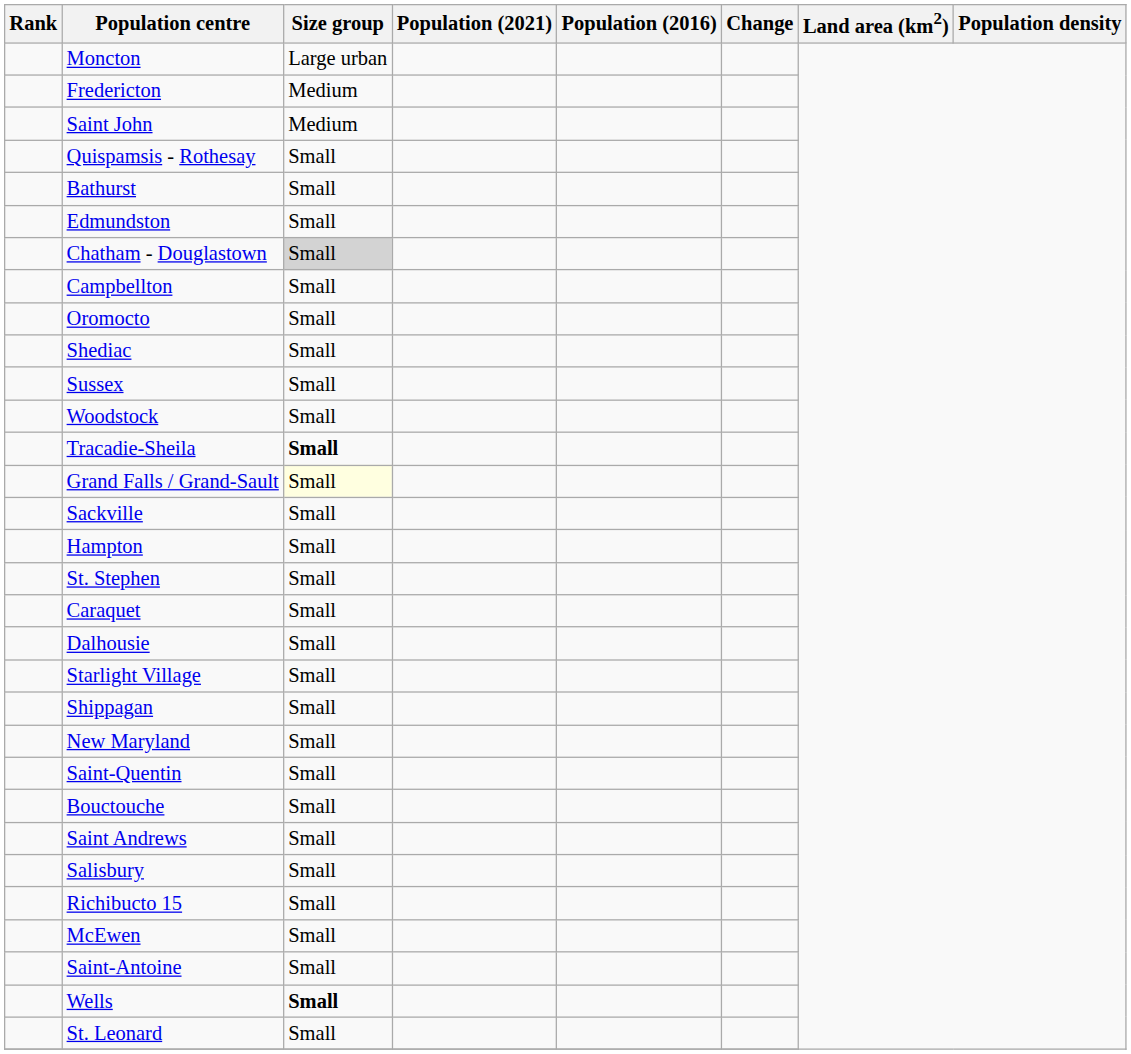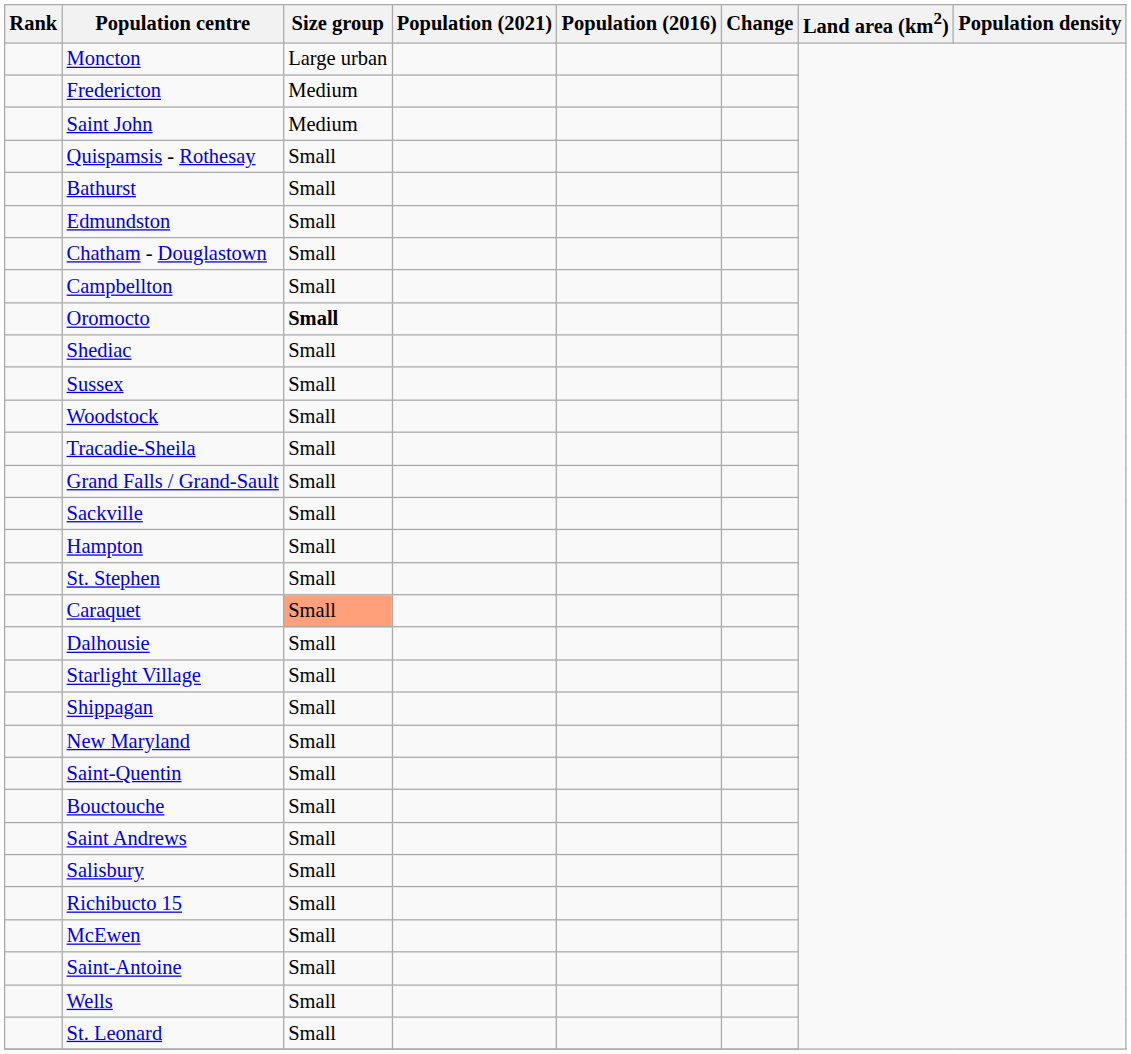(312, 253) lightgrey background -> (312, 253) no background
(312, 318) normal -> (313, 318) bold
(313, 448) bold -> (312, 448) normal
(312, 480) lightyellow background -> (312, 480) no background
(312, 610) no background -> (312, 610) lightsalmon background
(313, 1000) bold -> (312, 1000) normal
